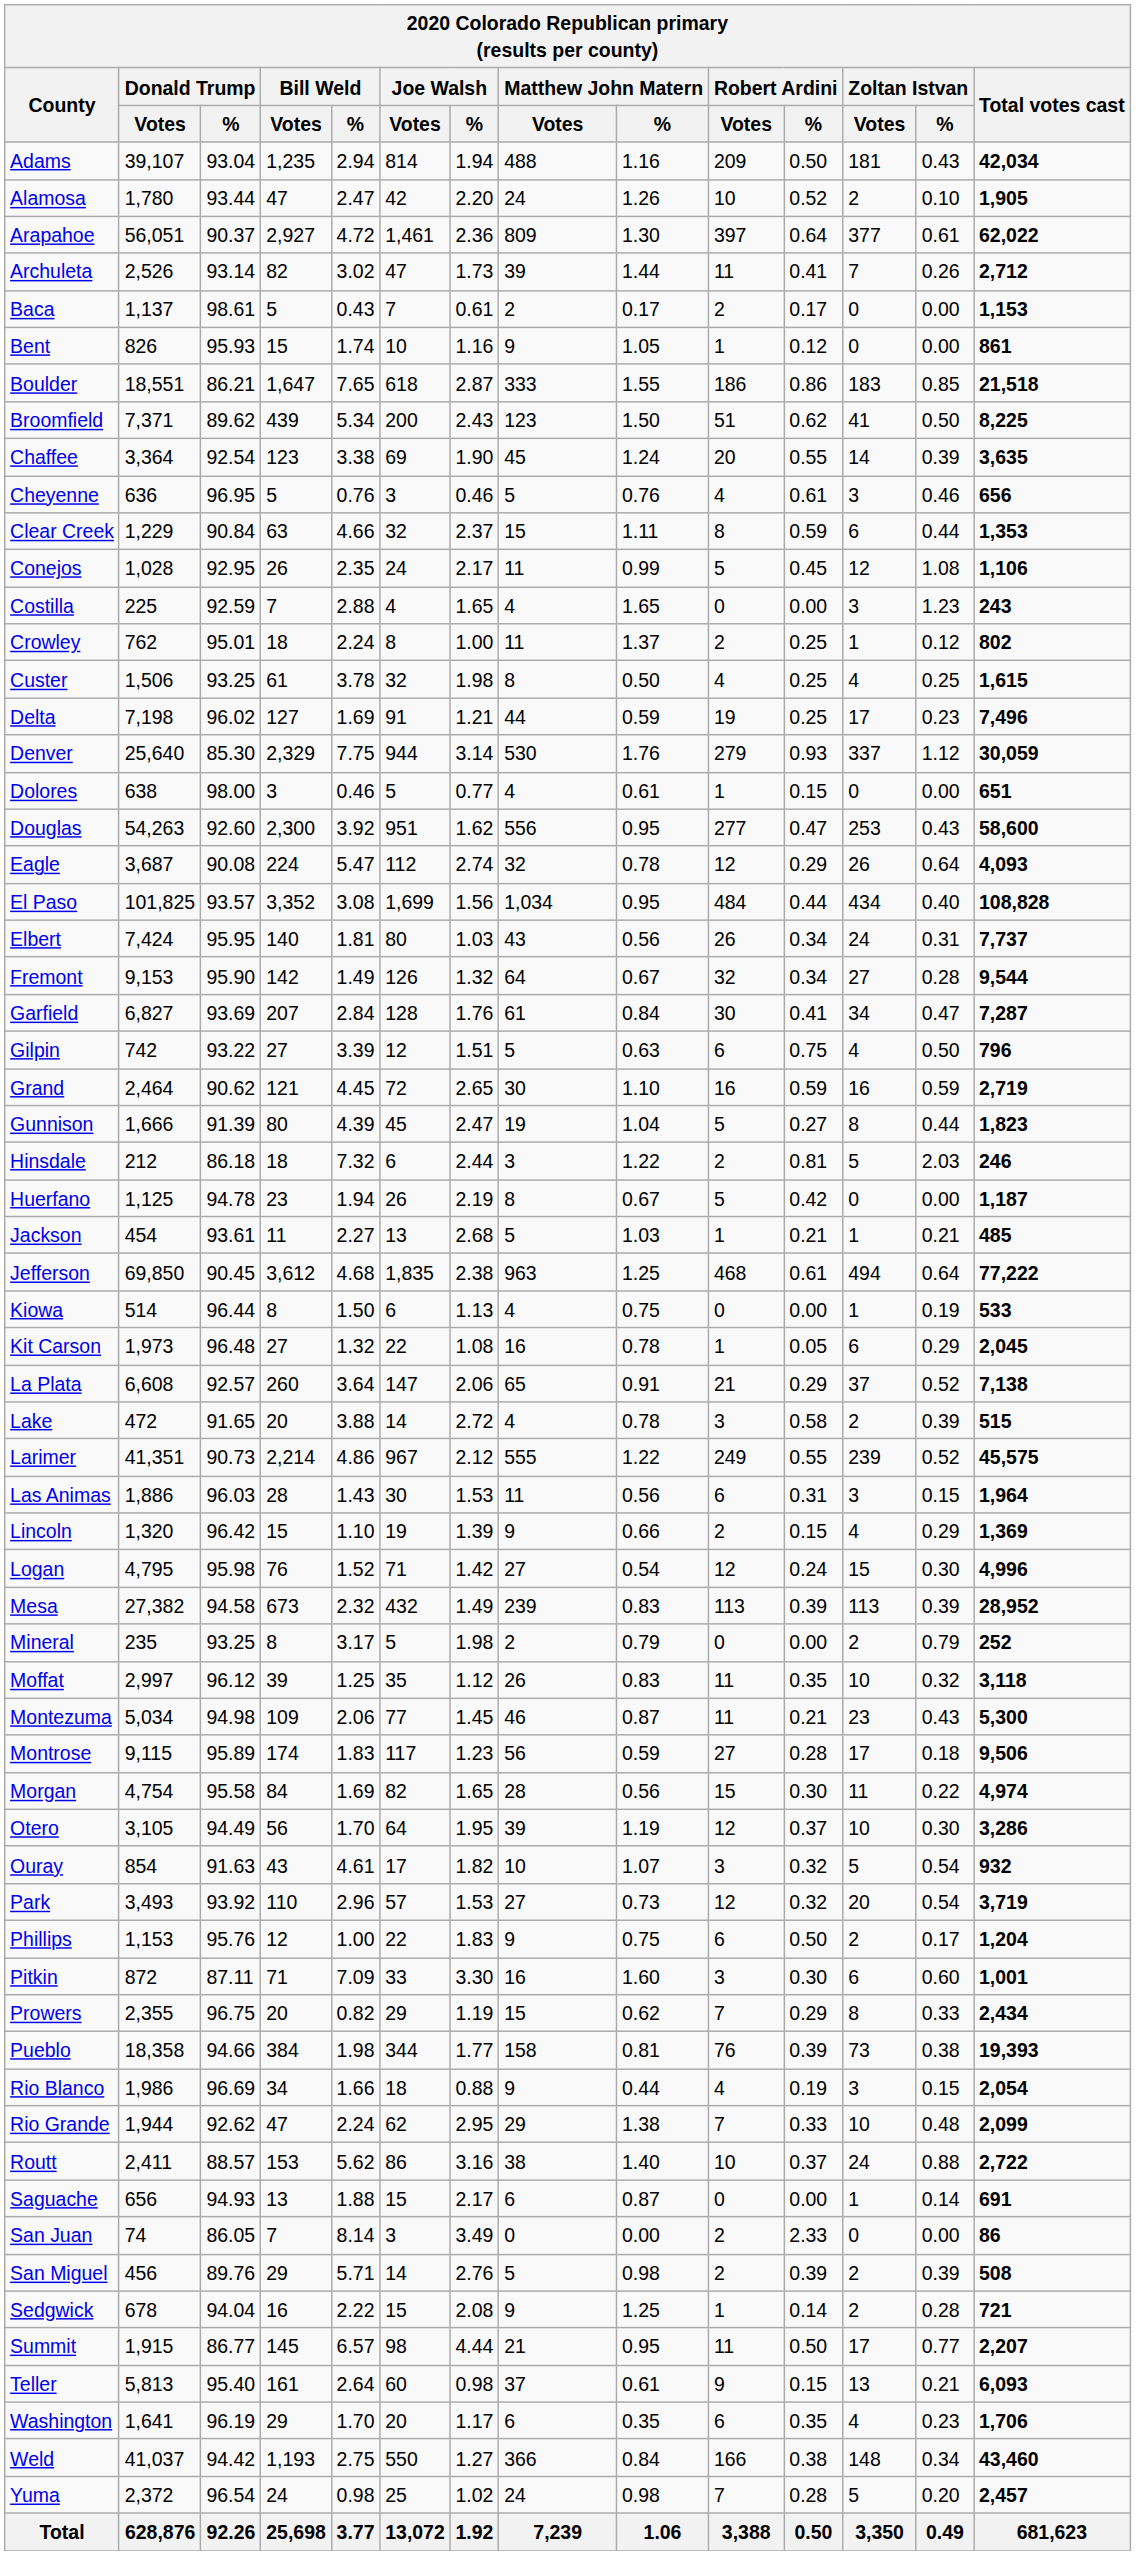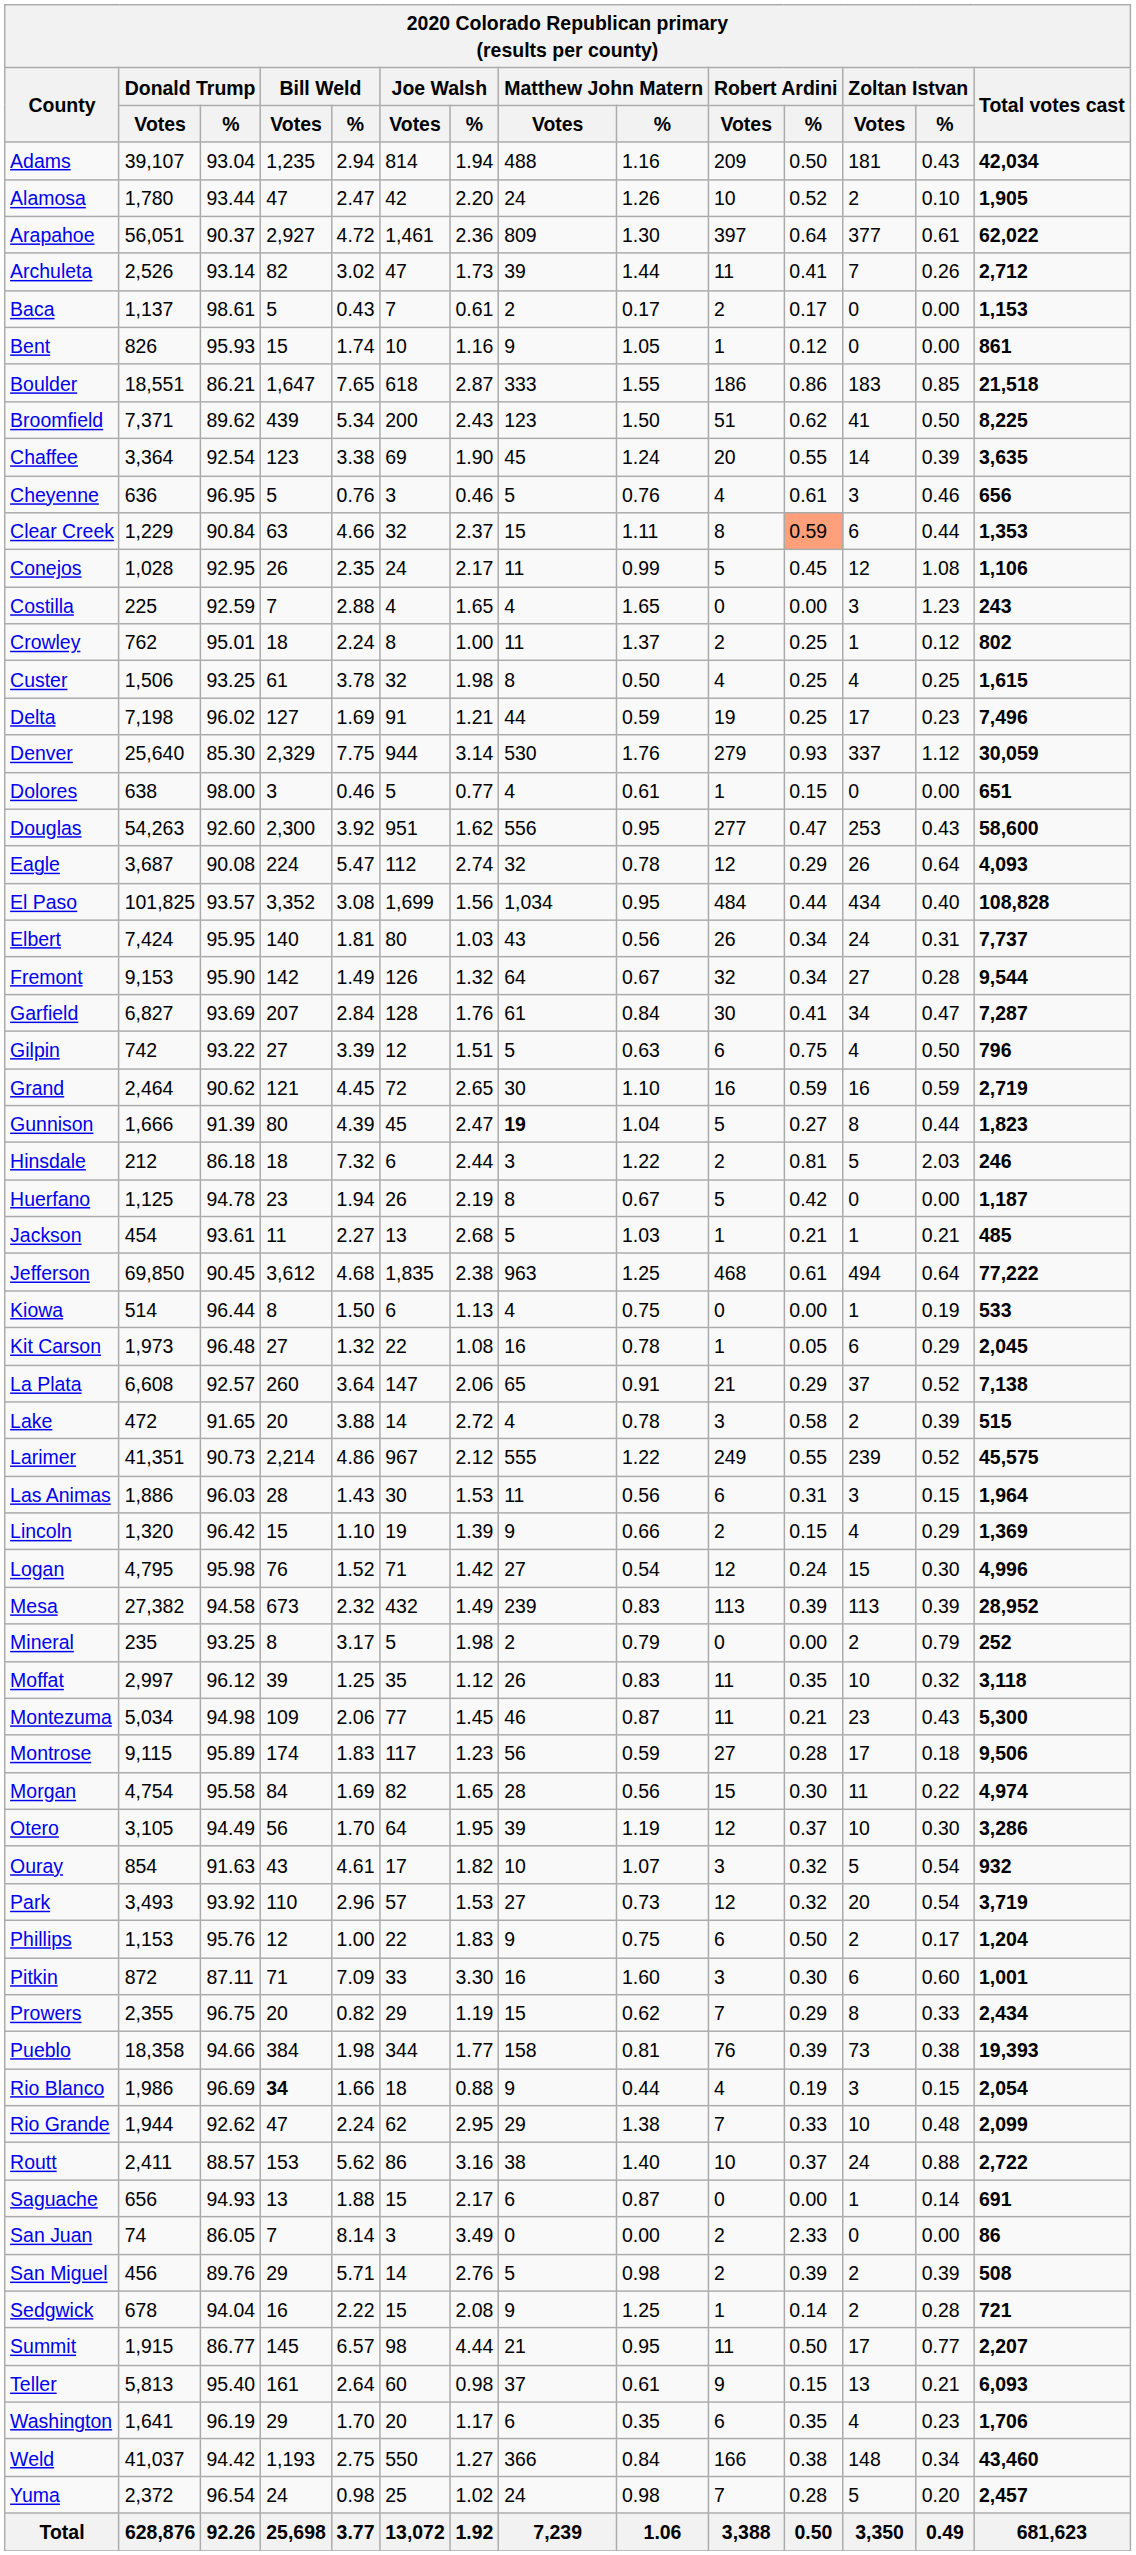(808, 532) no background -> (808, 532) lightsalmon background
(515, 1125) normal -> (515, 1123) bold
(277, 2088) normal -> (277, 2086) bold
